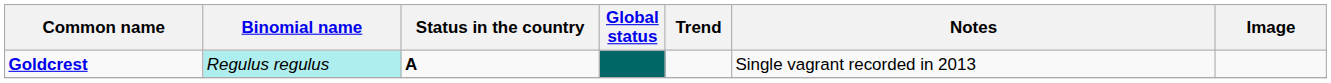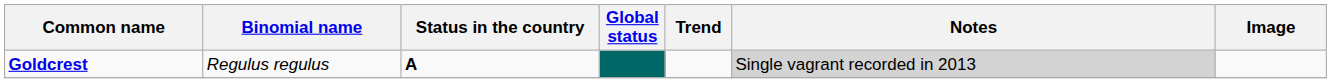(268, 63) paleturquoise background -> (268, 63) no background
(856, 63) no background -> (856, 63) lightgrey background
